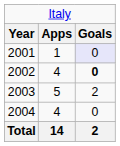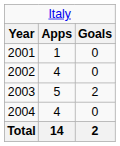(95, 53) lavender background -> (95, 53) no background
(95, 72) bold -> (95, 72) normal
